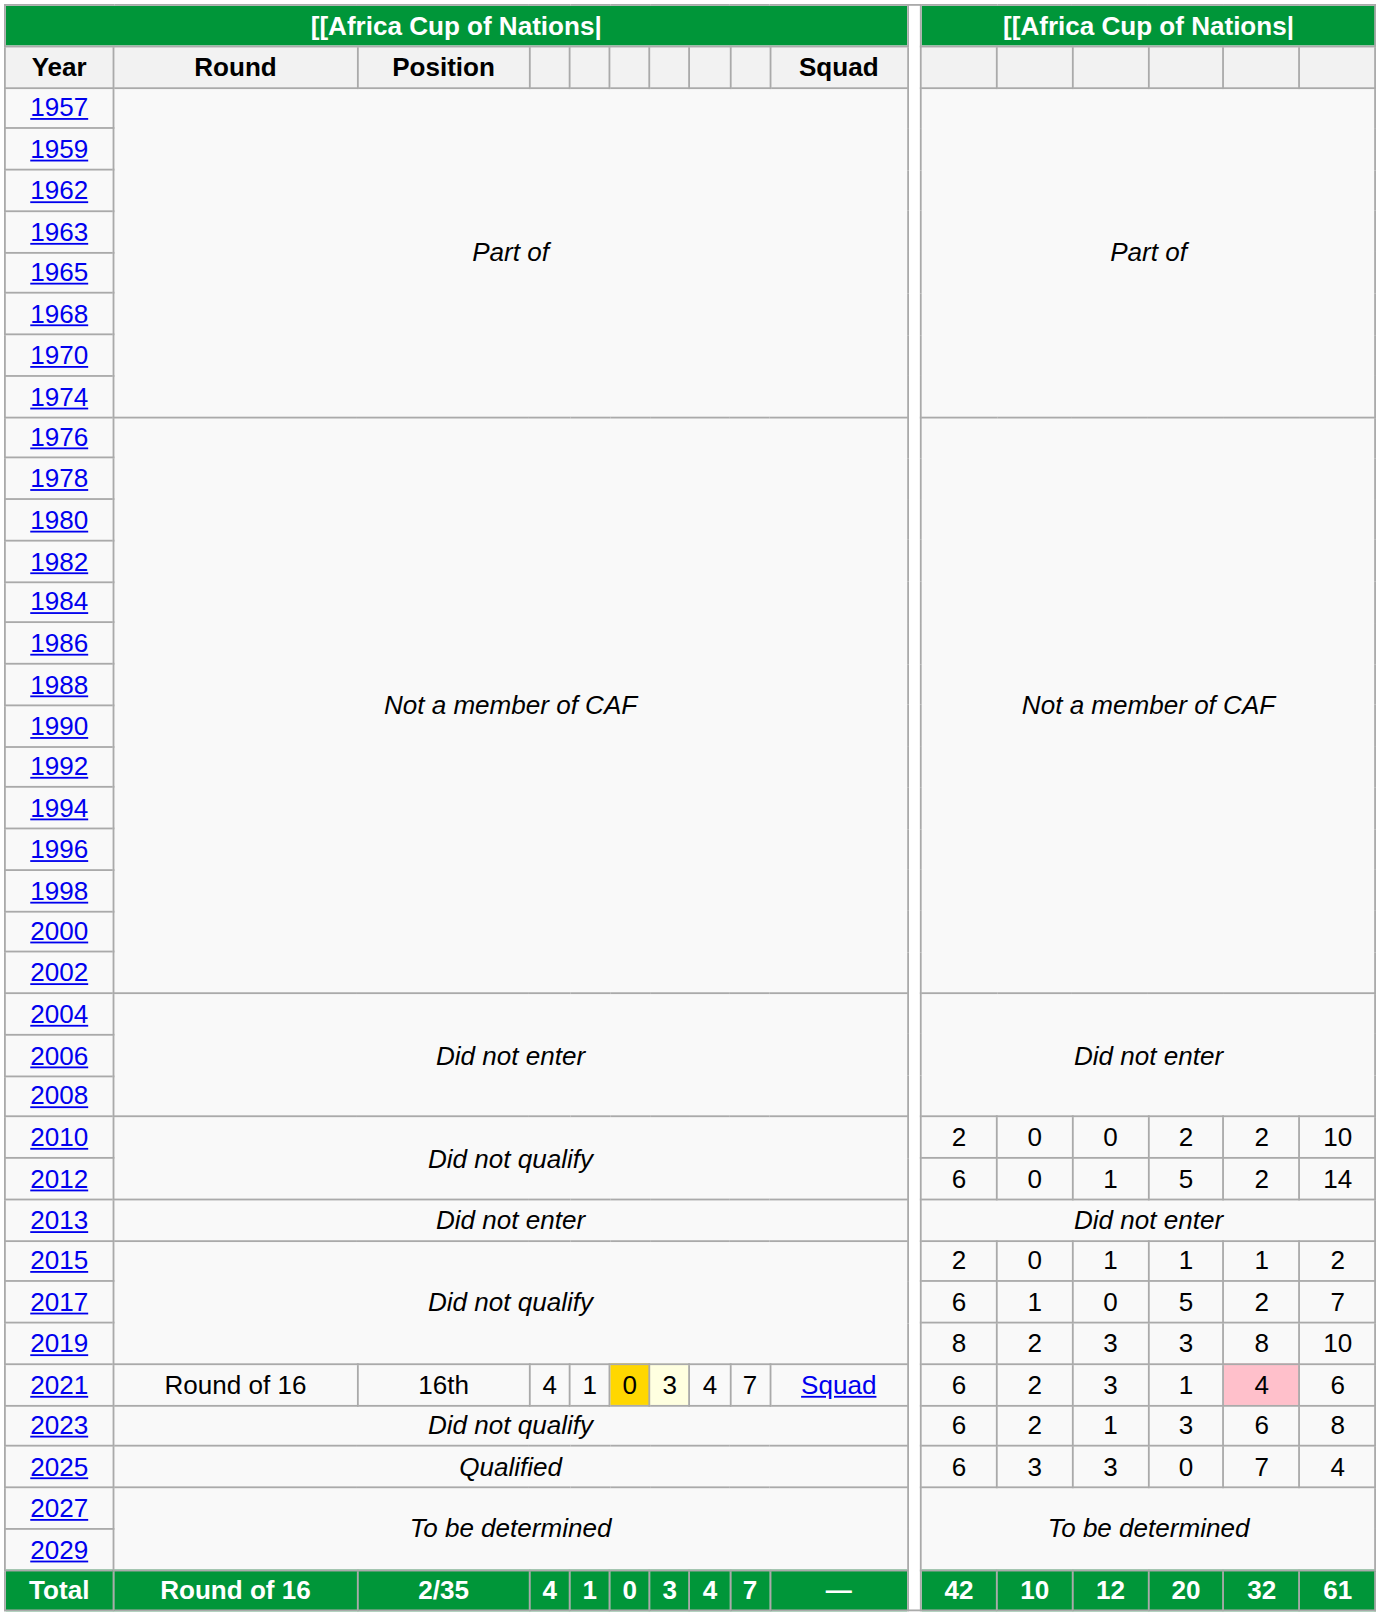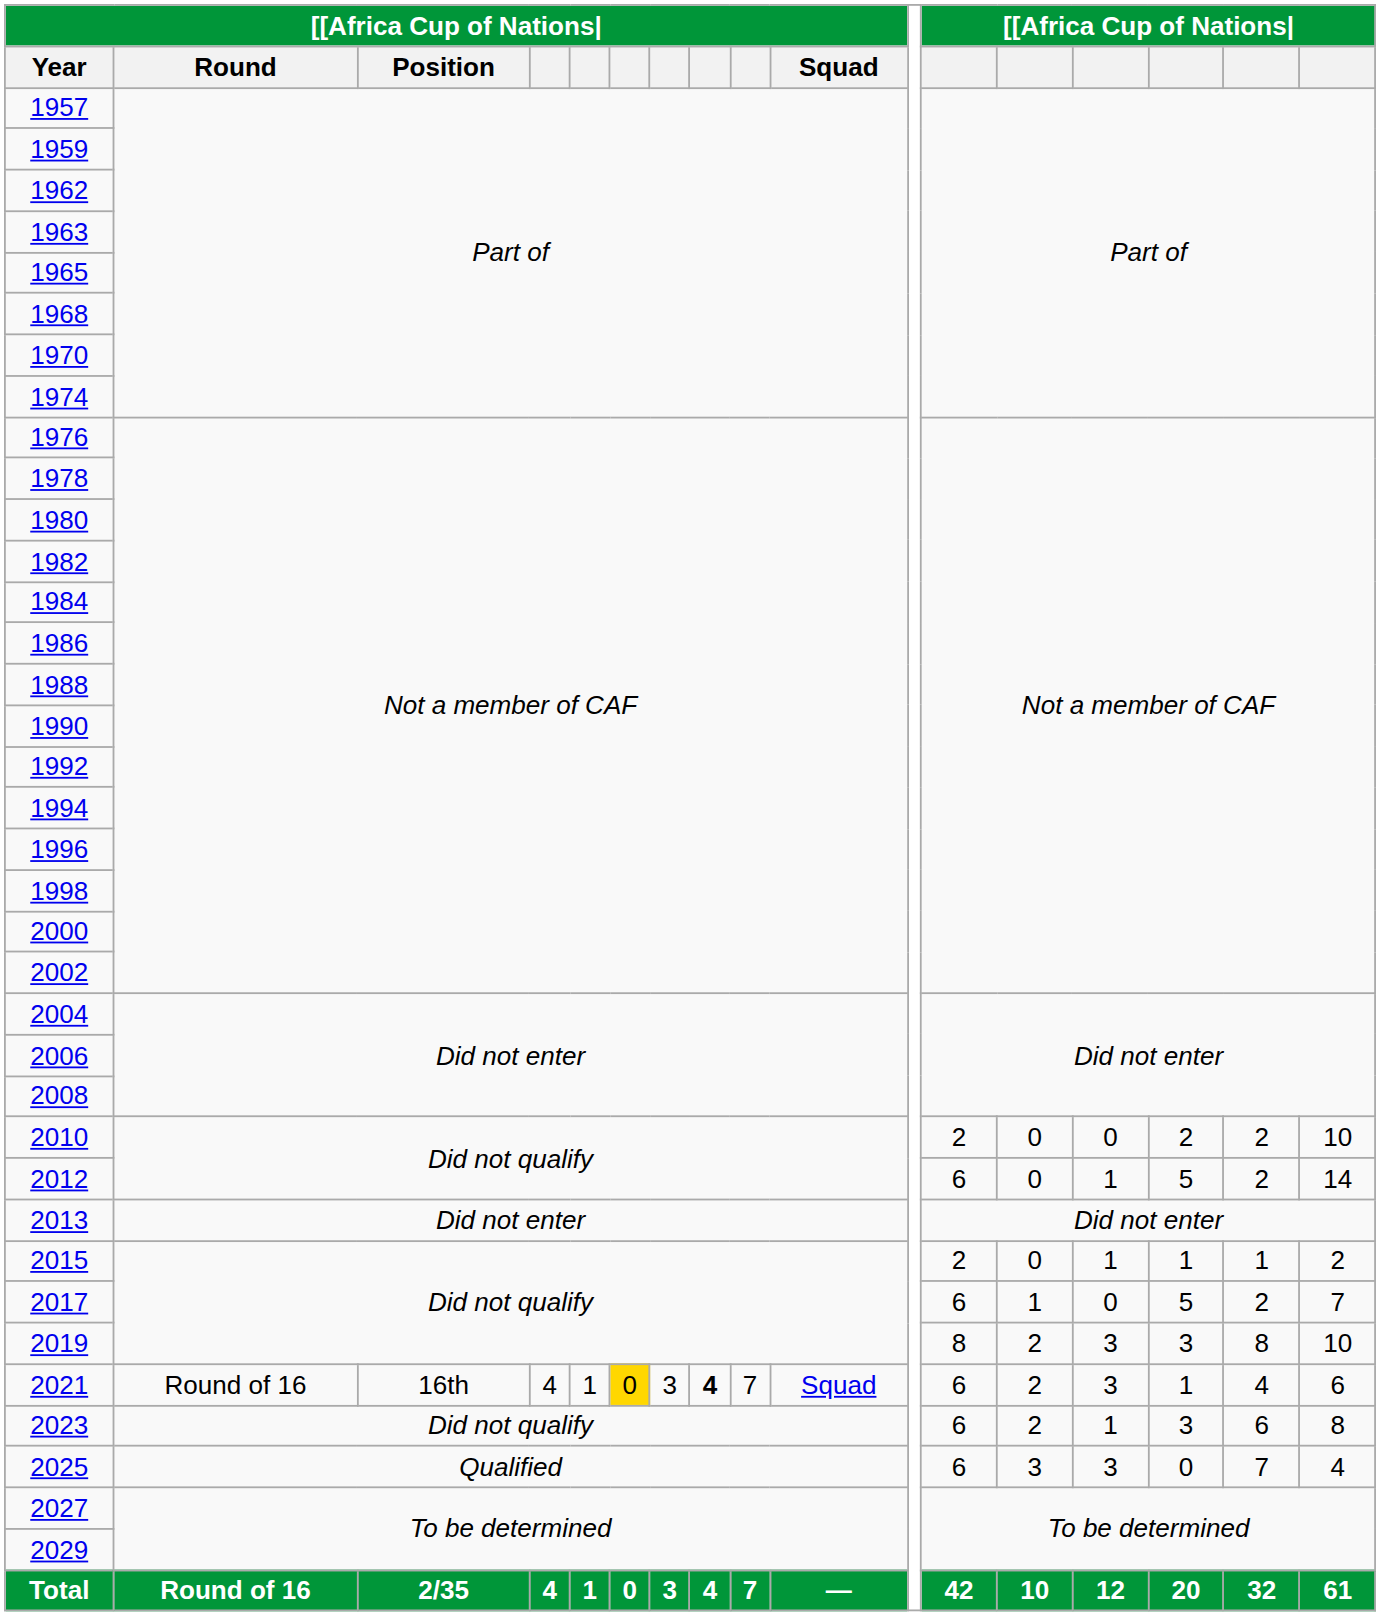(670, 1385) lightyellow background -> (670, 1385) no background
(710, 1385) normal -> (710, 1385) bold
(1262, 1385) pink background -> (1262, 1385) no background
